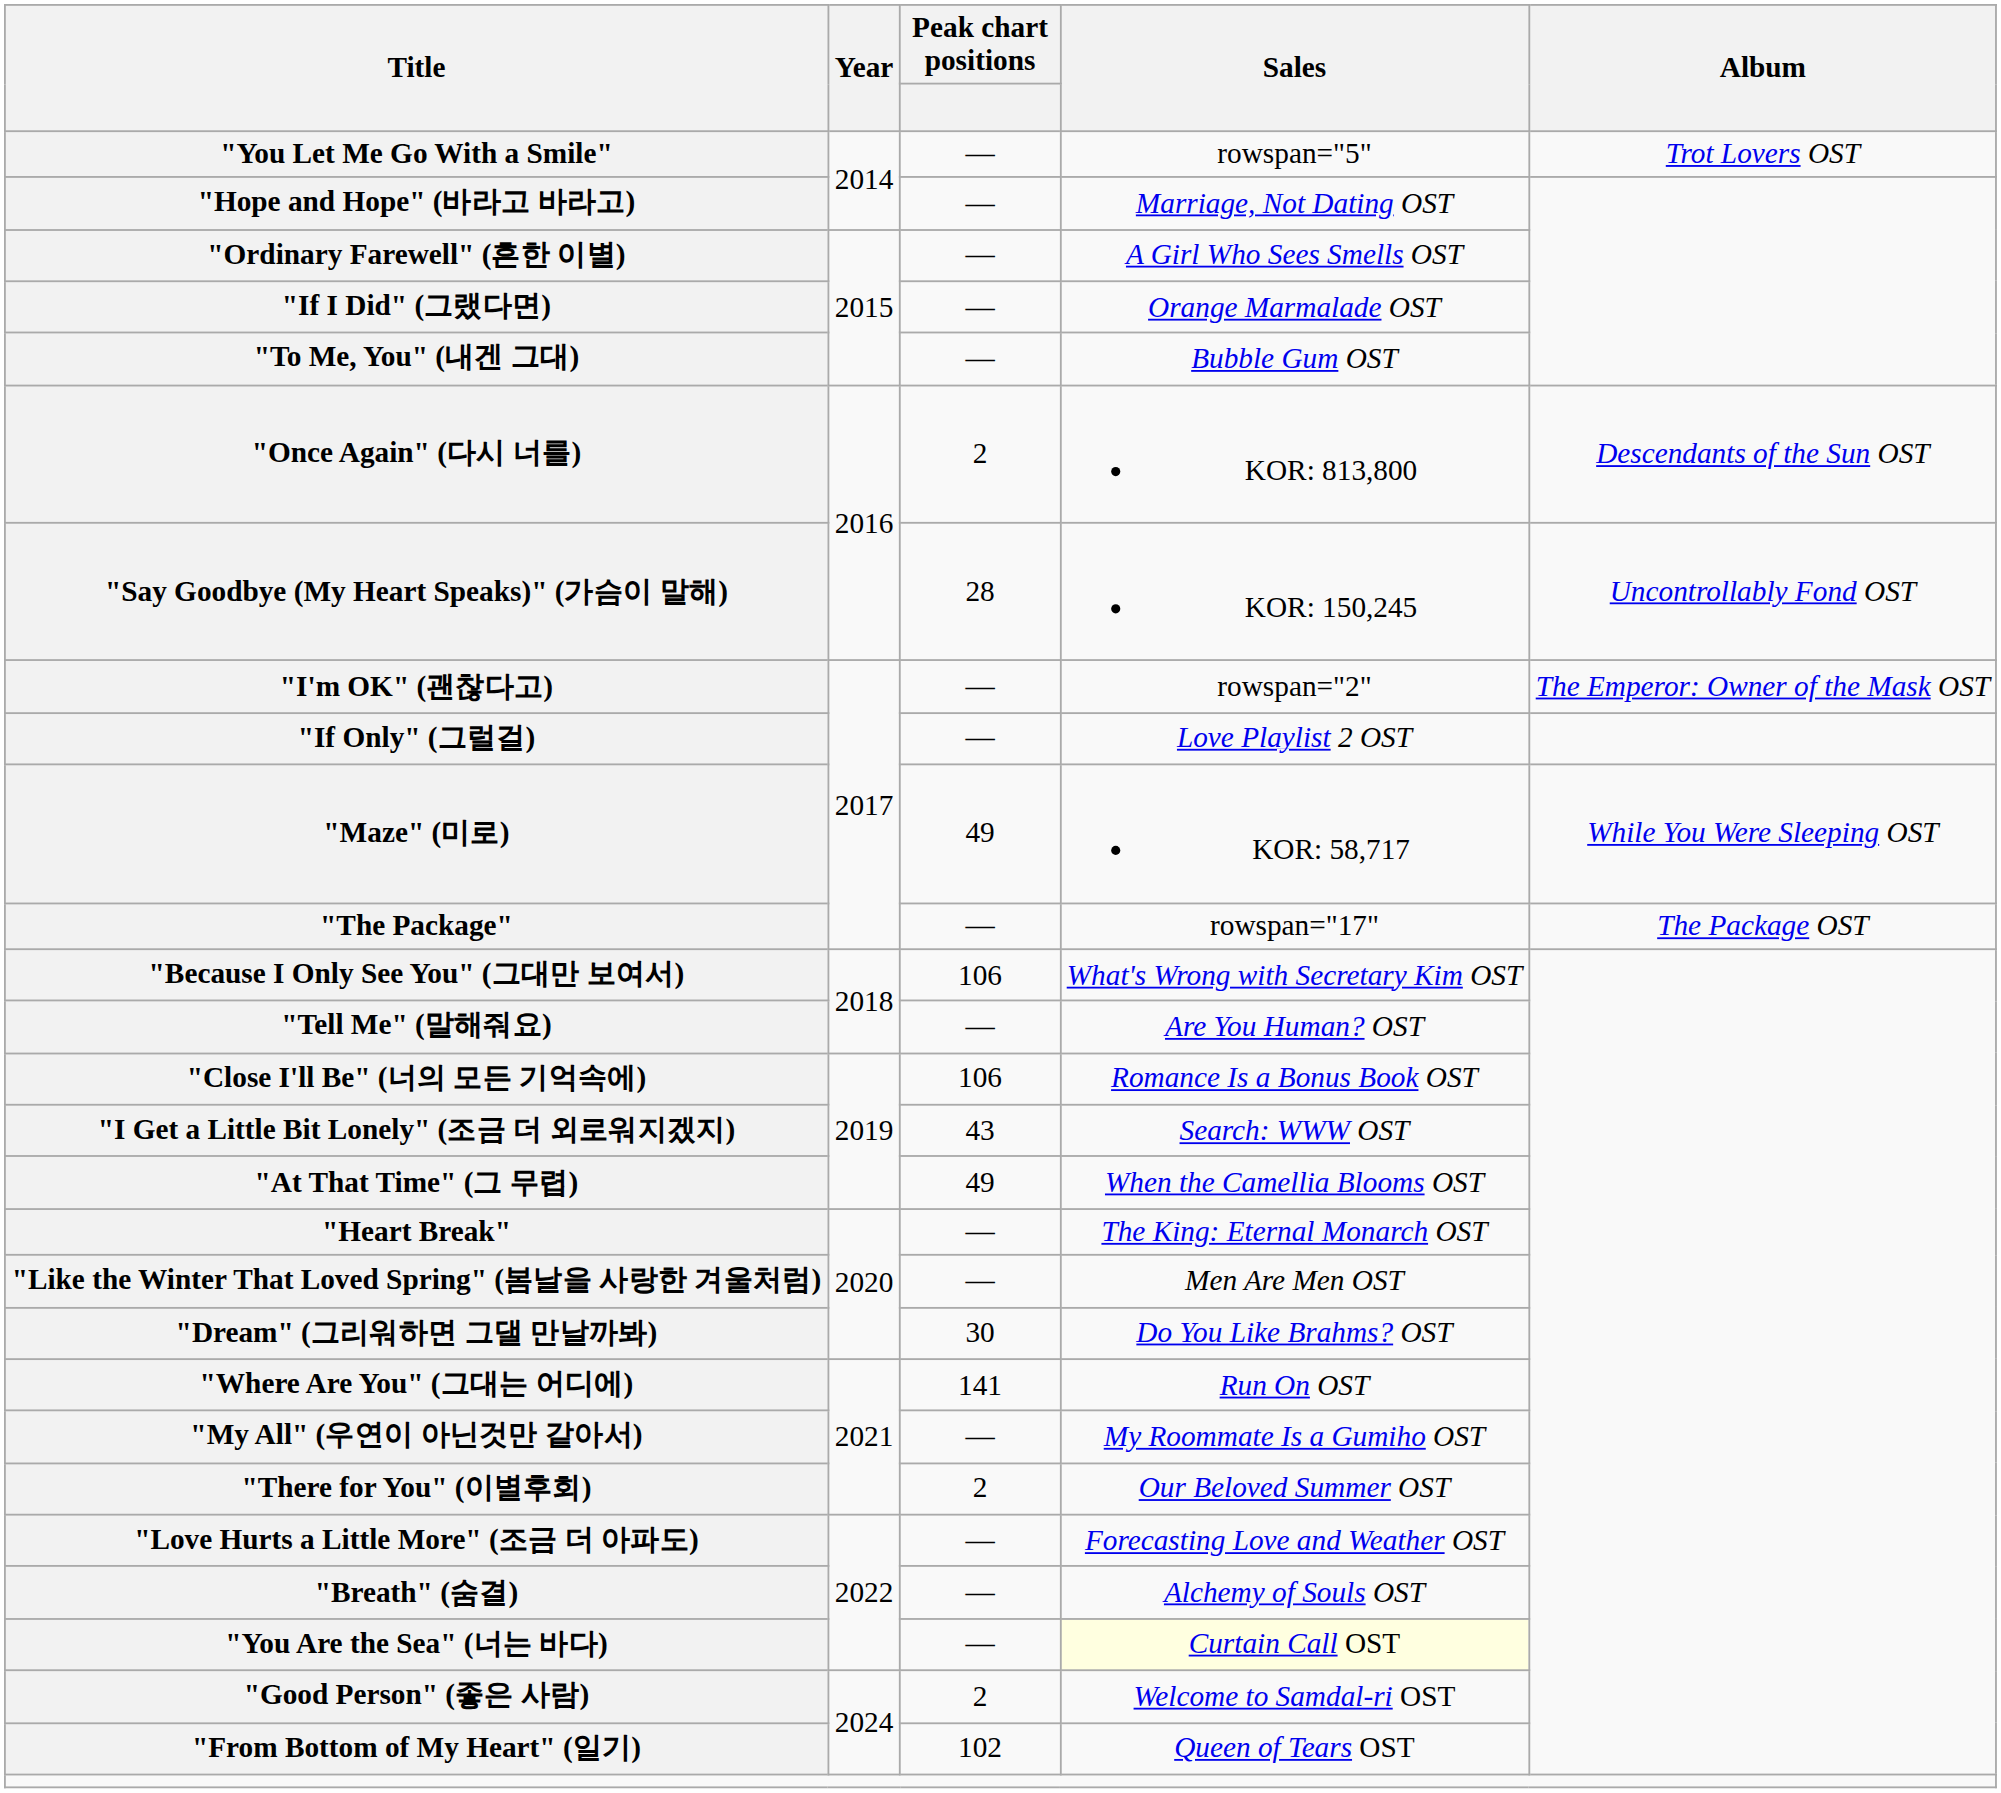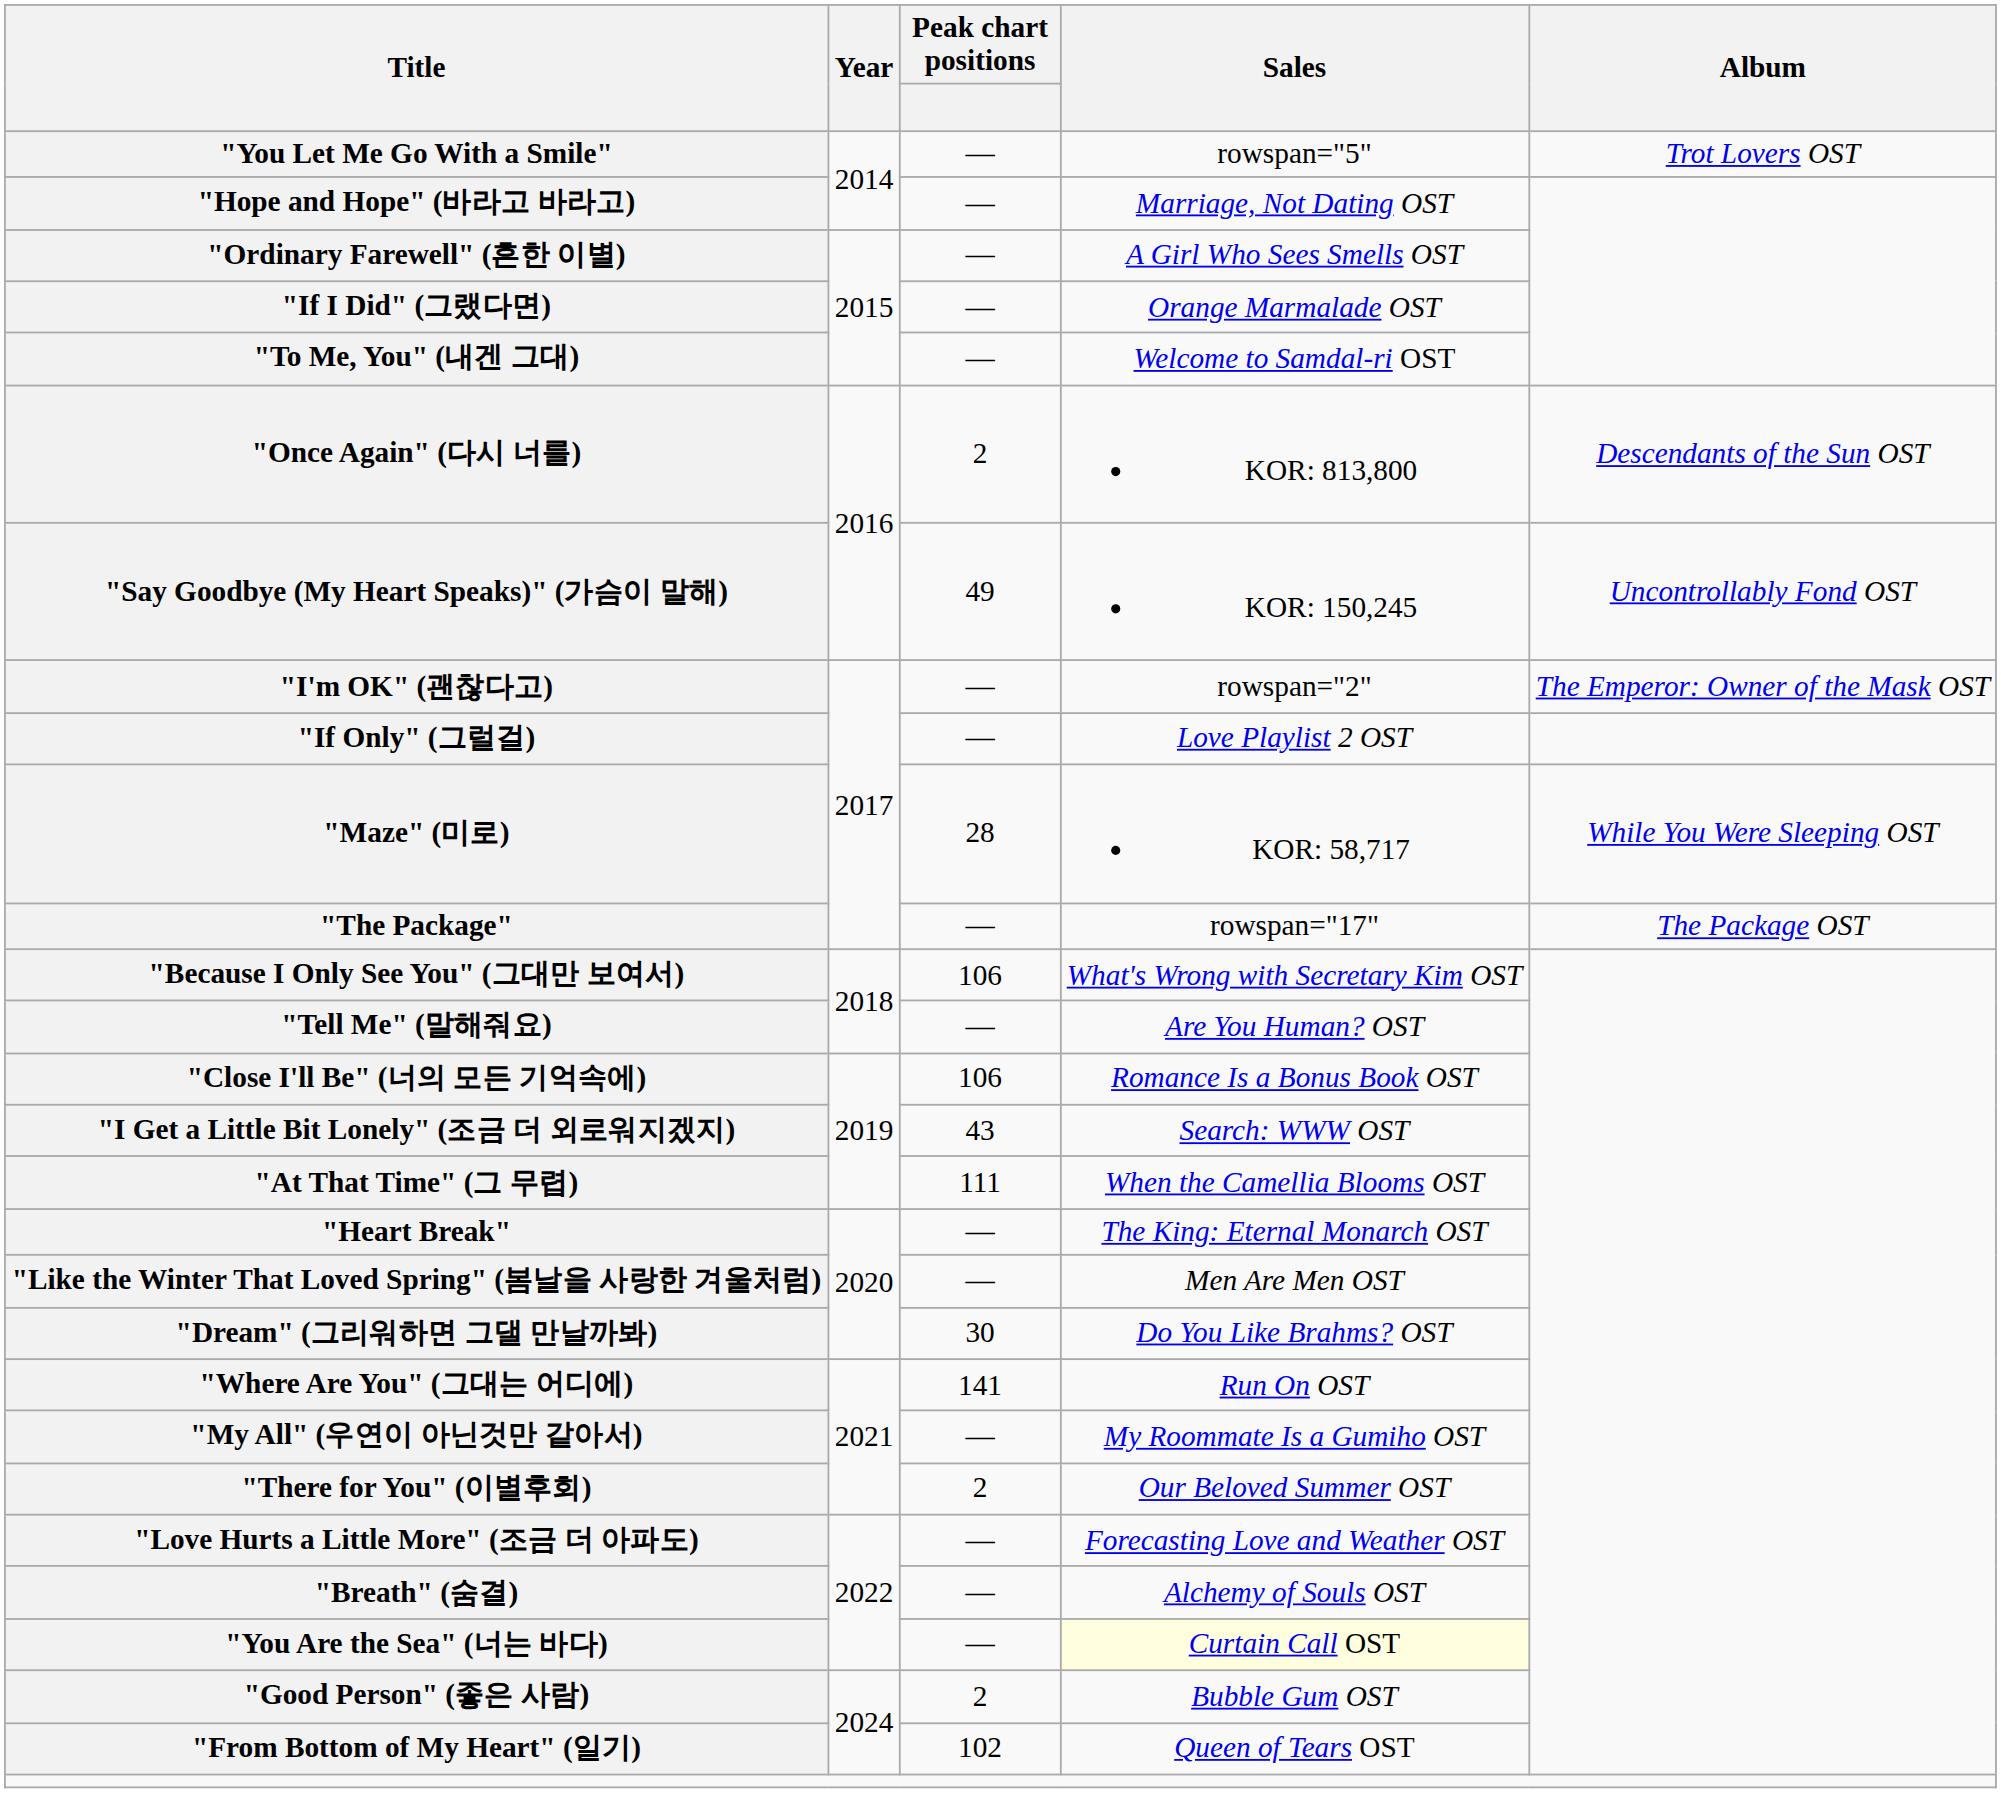(1294, 358) Bubble Gum OST -> (1294, 358) Welcome to Samdal-ri OST
(980, 591) 28 -> (980, 591) 49
(980, 833) 49 -> (980, 833) 28
(980, 1182) 49 -> (980, 1182) 111
(1294, 1695) Welcome to Samdal-ri OST -> (1294, 1695) Bubble Gum OST
